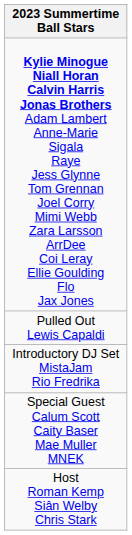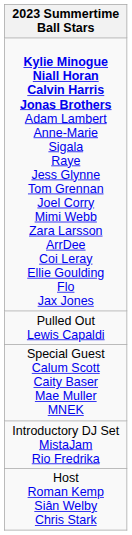(66, 368) Introductory DJ Set MistaJam Rio Fredrika -> (66, 382) Special Guest Calum Scott Caity Baser Mae Muller MNEK
(66, 430) Special Guest Calum Scott Caity Baser Mae Muller MNEK -> (66, 444) Introductory DJ Set MistaJam Rio Fredrika
